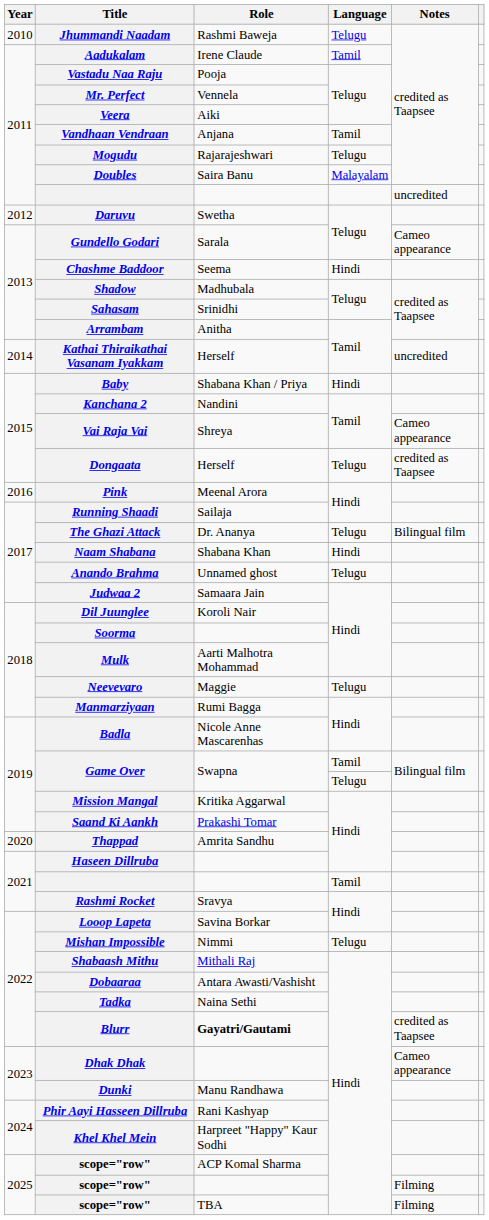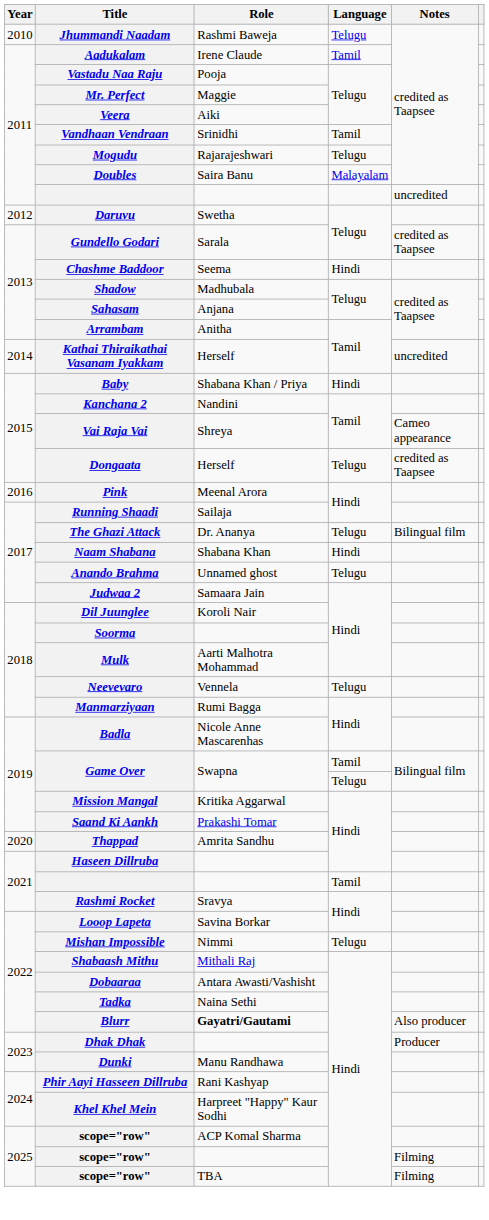(218, 94) Vennela -> (217, 94) Maggie
(216, 134) Anjana -> (218, 134) Srinidhi
(423, 242) Cameo appearance -> (421, 242) credited as Taapsee
(218, 309) Srinidhi -> (216, 309) Anjana
(217, 687) Maggie -> (218, 687) Vennela
(421, 1029) credited as Taapsee -> (430, 1021) Also producer
(423, 1063) Cameo appearance -> (417, 1042) Producer
